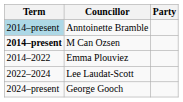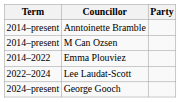(33, 27) lightblue background -> (33, 27) no background
(34, 43) bold -> (33, 43) normal
